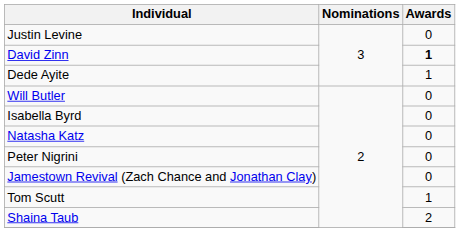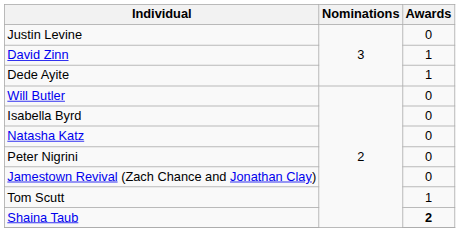(428, 55) bold -> (428, 55) normal
(428, 217) normal -> (428, 217) bold
